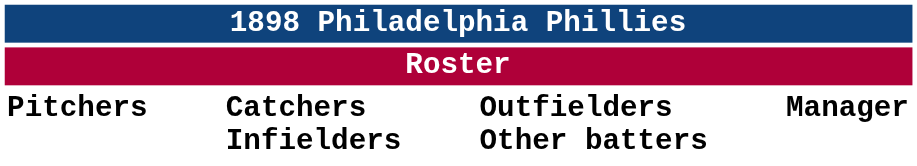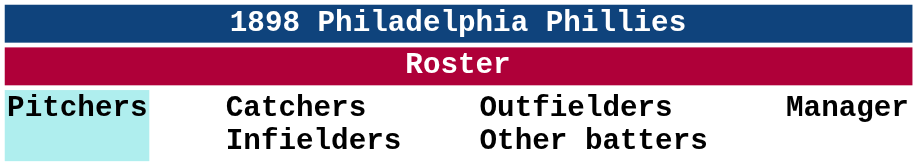(77, 109) no background -> (77, 109) paleturquoise background
